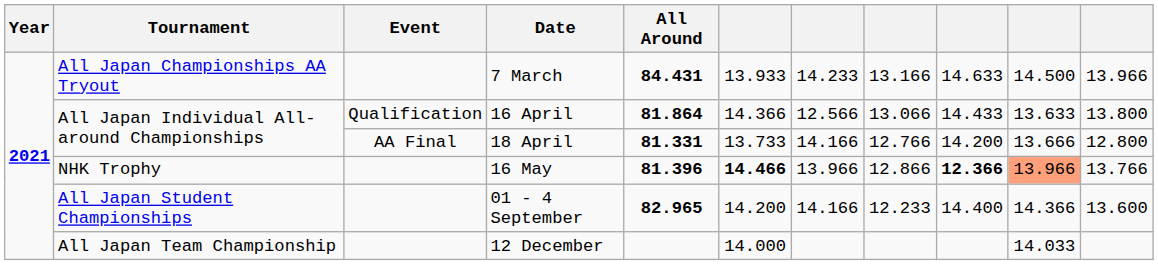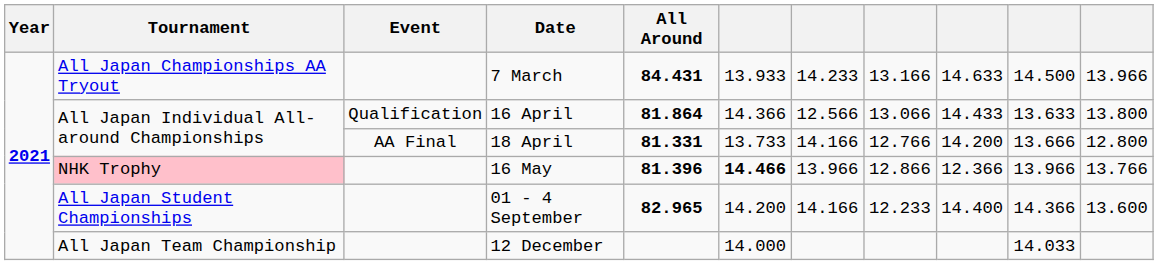(110, 170) no background -> (110, 170) pink background
(972, 170) bold -> (972, 170) normal
(1044, 170) lightsalmon background -> (1044, 170) no background
